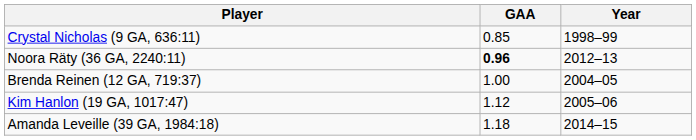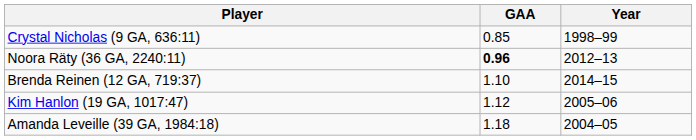(496, 80) 1.00 -> (496, 80) 1.10
(591, 80) 2004–05 -> (591, 80) 2014–15
(591, 124) 2014–15 -> (591, 124) 2004–05
